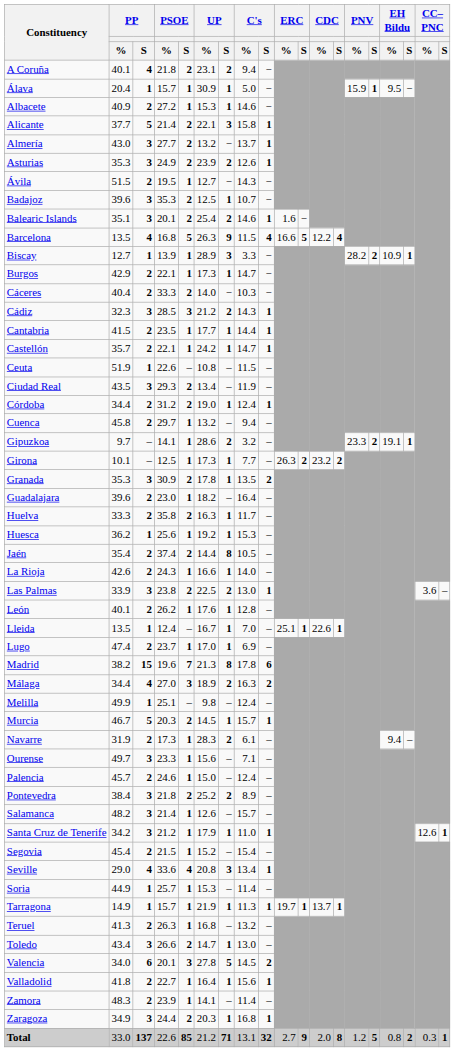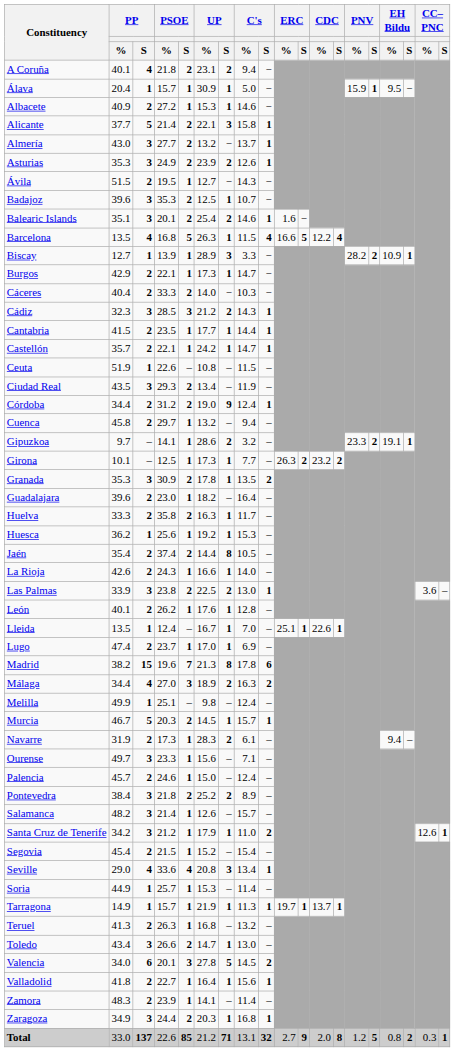(229, 237) 9 -> (229, 237) 1
(229, 404) 1 -> (229, 404) 9
(269, 832) 1 -> (269, 832) 2
